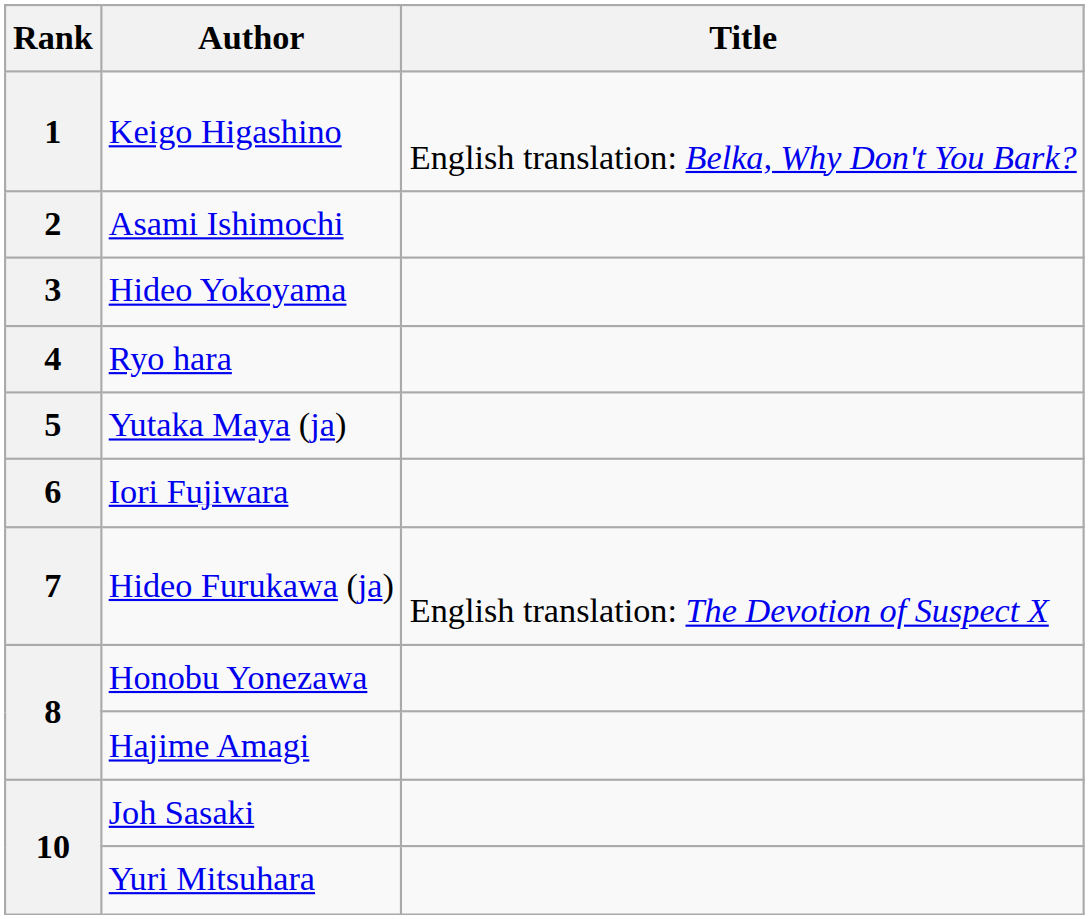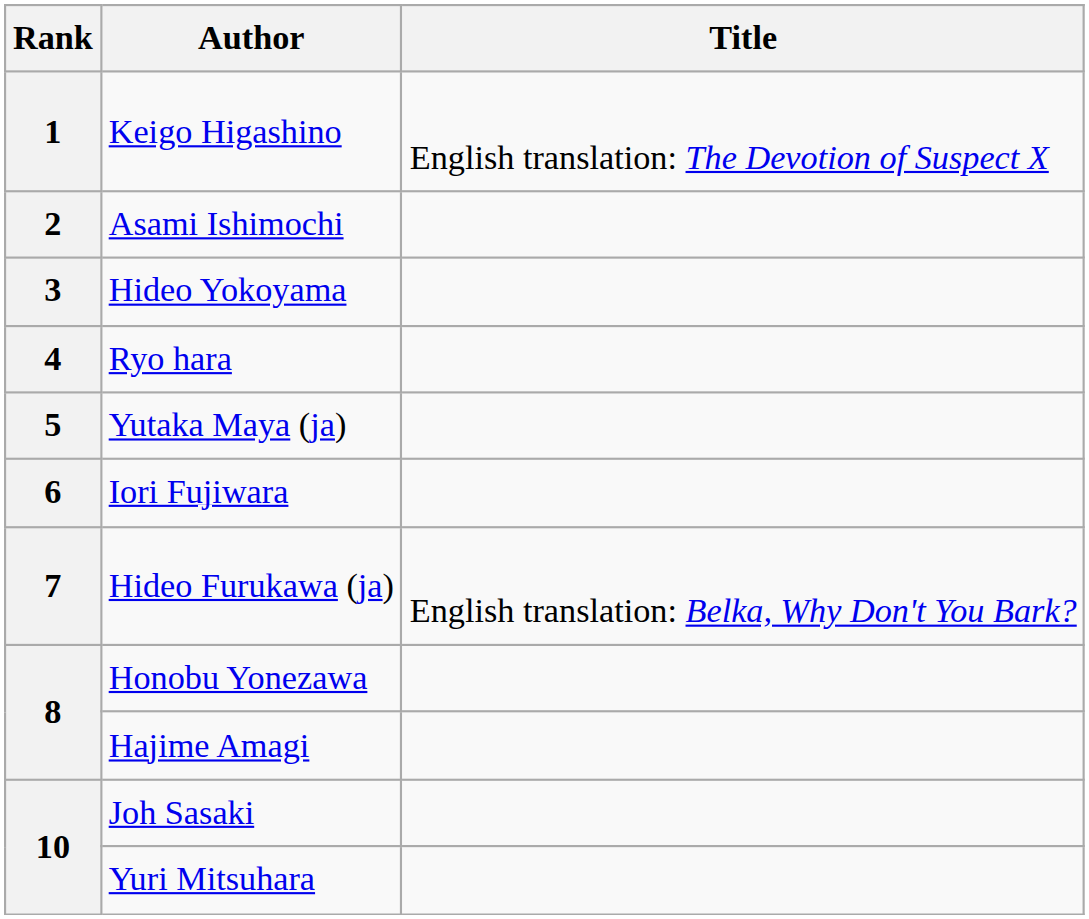(743, 156) English translation: Belka, Why Don't You Bark? -> (729, 156) English translation: The Devotion of Suspect X
(729, 610) English translation: The Devotion of Suspect X -> (743, 610) English translation: Belka, Why Don't You Bark?
